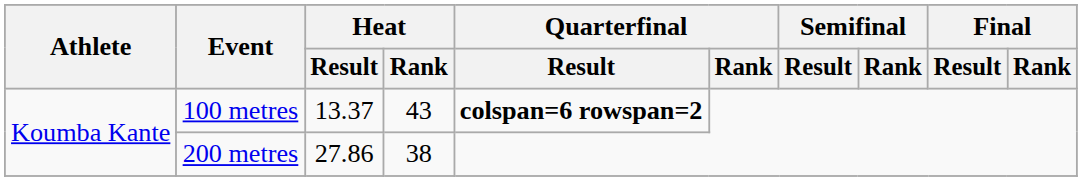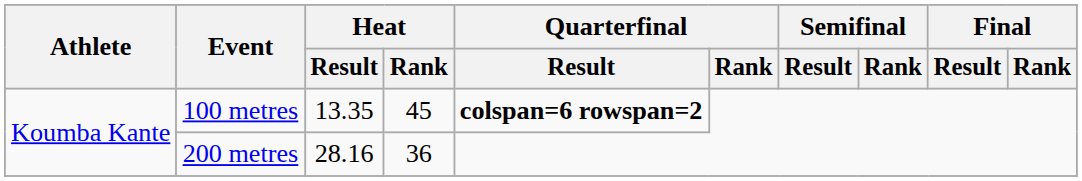(344, 110) 13.37 -> (344, 110) 13.35
(419, 110) 43 -> (419, 110) 45
(344, 153) 27.86 -> (344, 153) 28.16
(419, 153) 38 -> (419, 153) 36
